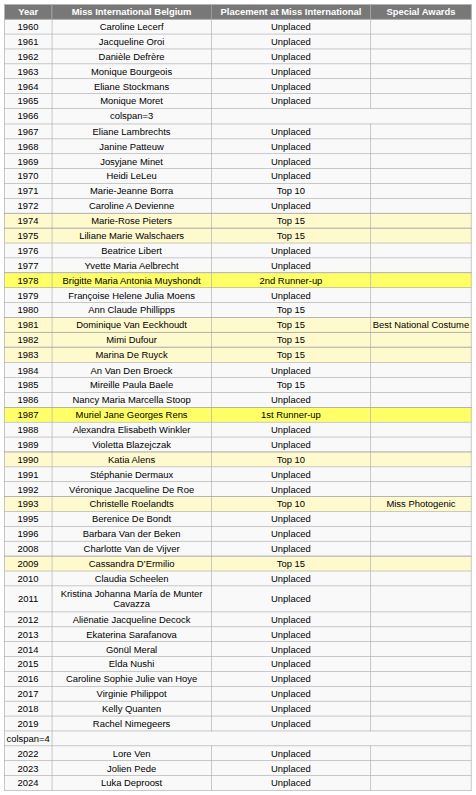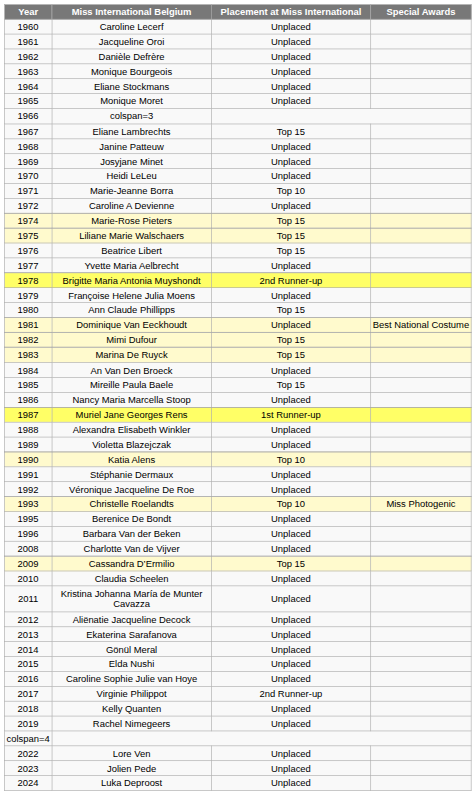(291, 131) Unplaced -> (291, 131) Top 15
(291, 251) Unplaced -> (291, 251) Top 15
(291, 325) Top 15 -> (291, 325) Unplaced
(291, 694) Unplaced -> (291, 694) 2nd Runner-up
